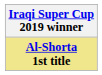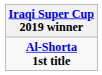(51, 53) khaki background -> (51, 53) no background
